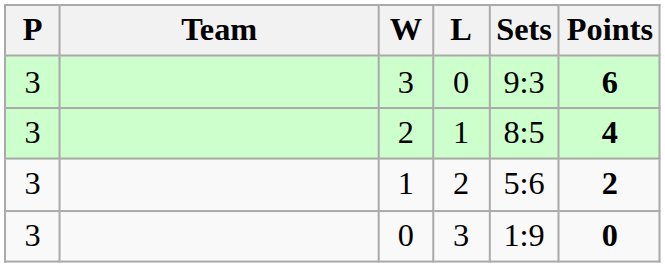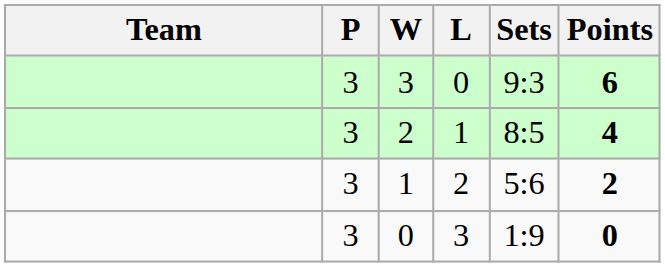columns swapped: (219, 30) <-> (33, 30)
